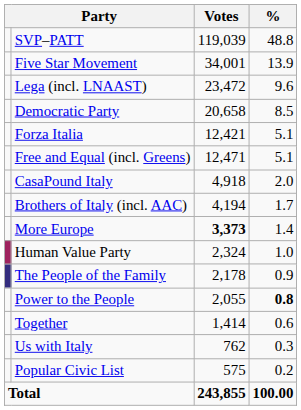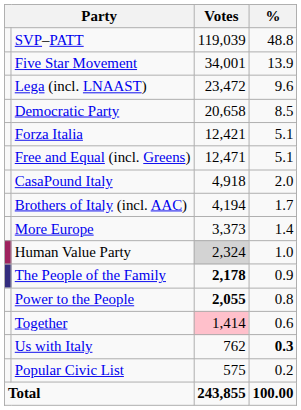(229, 228) bold -> (229, 228) normal
(229, 252) no background -> (229, 252) lightgrey background
(229, 275) normal -> (229, 275) bold
(229, 299) normal -> (229, 299) bold
(284, 299) bold -> (284, 299) normal
(229, 323) no background -> (229, 323) pink background
(284, 346) normal -> (284, 346) bold
